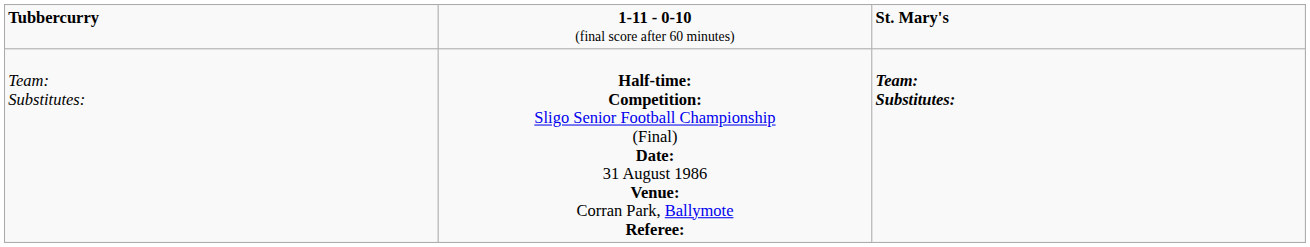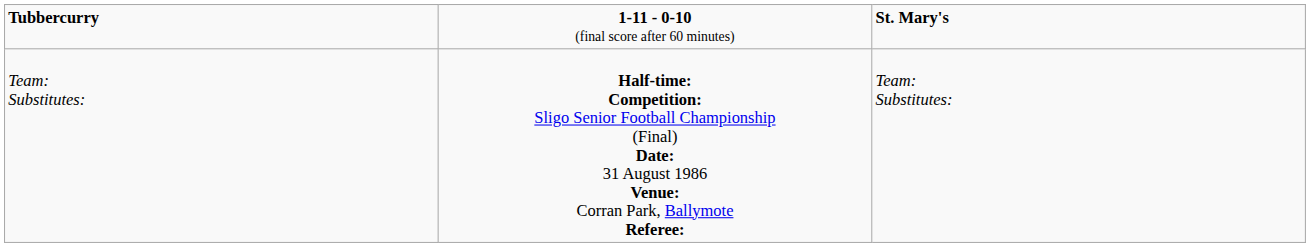(915, 90) bold -> (914, 90) normal
